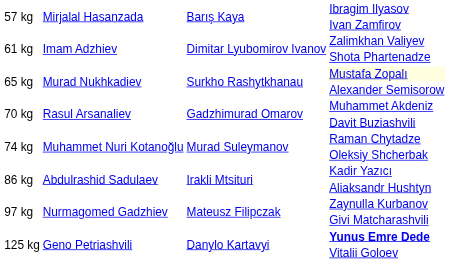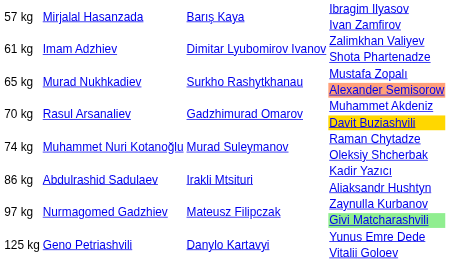(368, 74) lightyellow background -> (368, 74) no background
(387, 90) no background -> (387, 90) lightsalmon background
(372, 122) no background -> (372, 122) gold background
(379, 220) no background -> (379, 220) lightgreen background
(380, 236) bold -> (377, 236) normal
